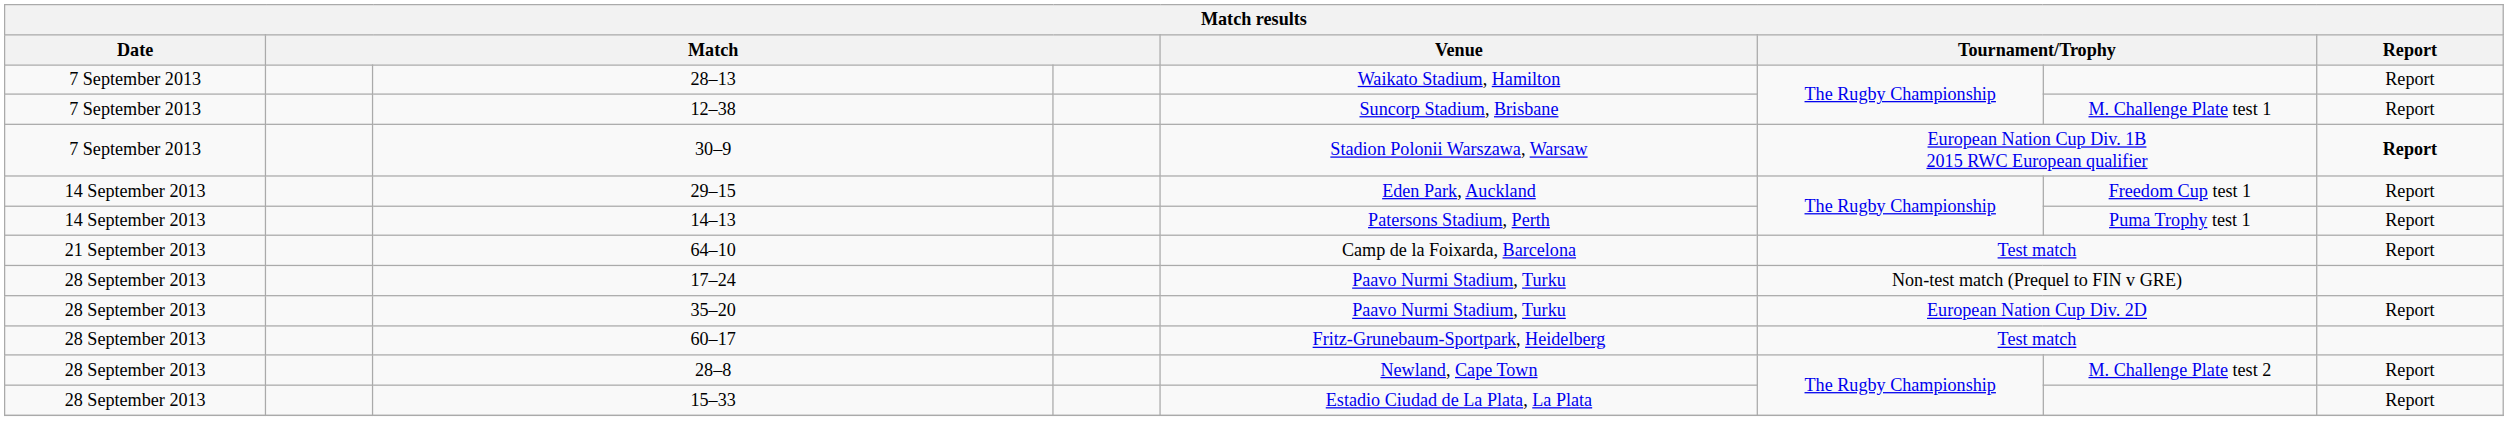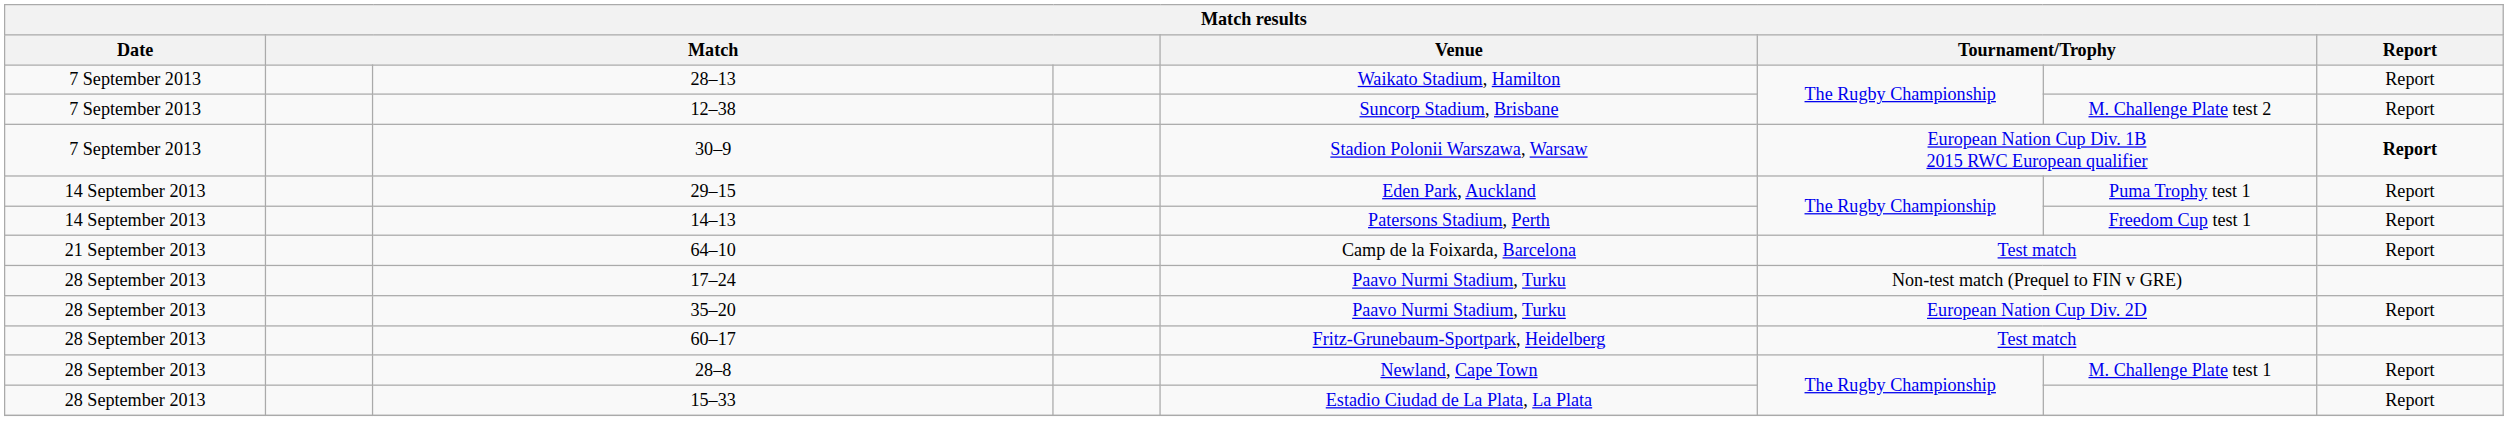(2180, 109) M. Challenge Plate test 1 -> (2180, 109) M. Challenge Plate test 2
(2180, 190) Freedom Cup test 1 -> (2180, 190) Puma Trophy test 1
(2180, 220) Puma Trophy test 1 -> (2180, 220) Freedom Cup test 1
(2180, 370) M. Challenge Plate test 2 -> (2180, 370) M. Challenge Plate test 1
